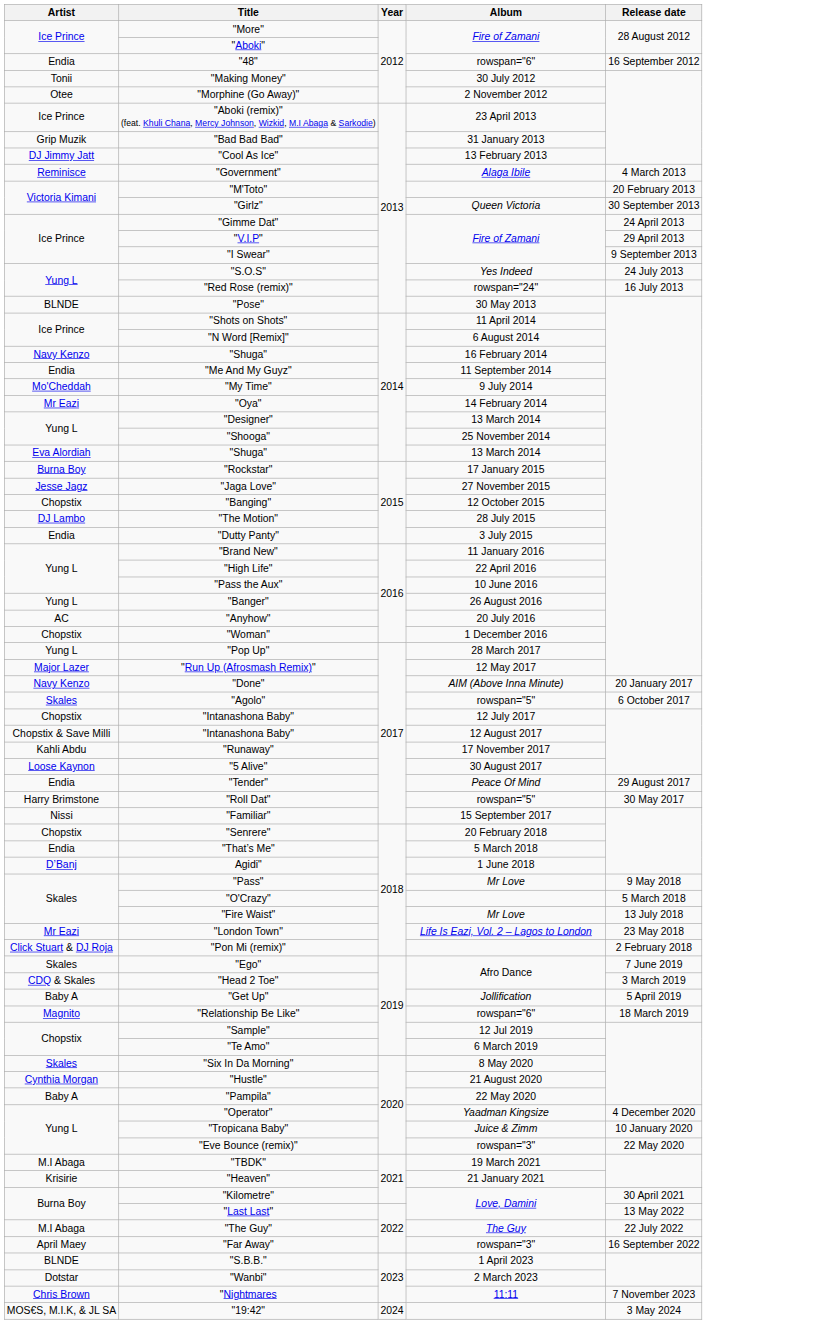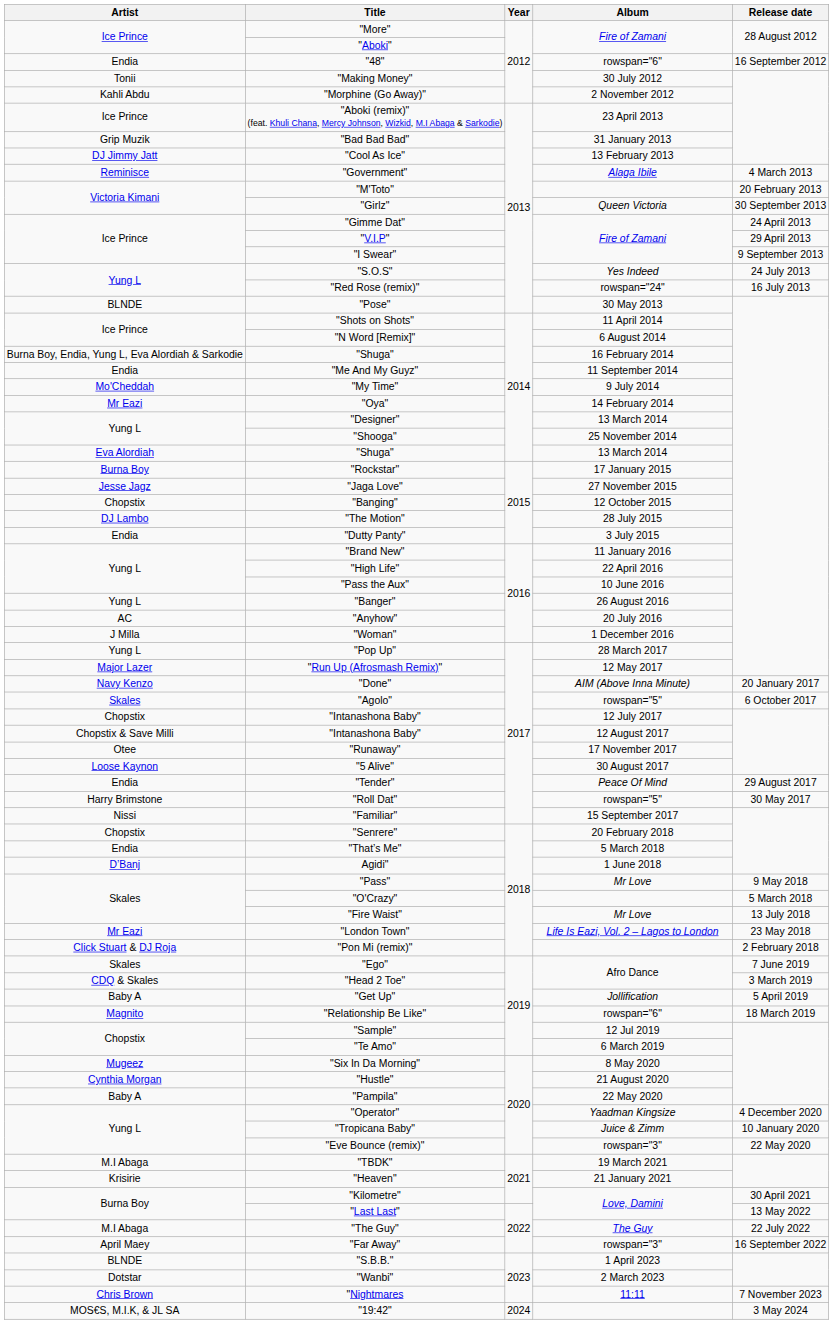(61, 95) Otee -> (125, 95) Kahli Abdu
(61, 354) Navy Kenzo -> (125, 354) Burna Boy, Endia, Yung L, Eva Alordiah & Sarkodie
(61, 634) Chopstix -> (125, 634) J Milla
(61, 750) Kahli Abdu -> (125, 750) Otee
(61, 1063) Skales -> (125, 1063) Mugeez
